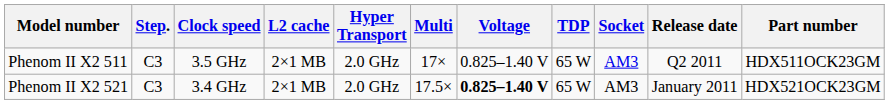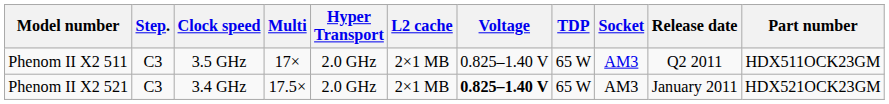columns swapped: (299, 26) <-> (433, 26)
